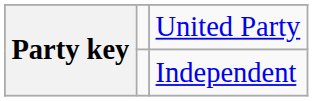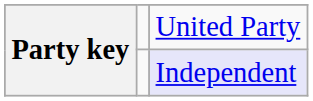(226, 72) no background -> (226, 72) lavender background
